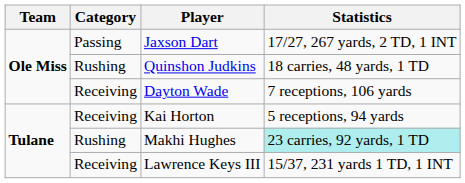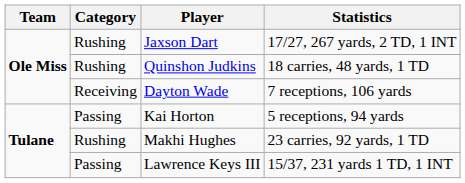(98, 41) Passing -> (100, 41) Rushing
(105, 115) Receiving -> (98, 115) Passing
(348, 140) paleturquoise background -> (348, 140) no background
(105, 165) Receiving -> (98, 165) Passing
